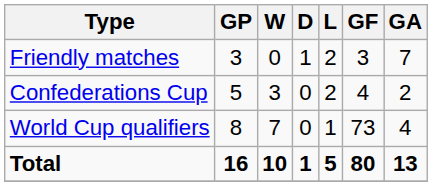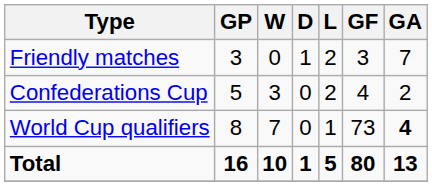(405, 127) normal -> (405, 127) bold
